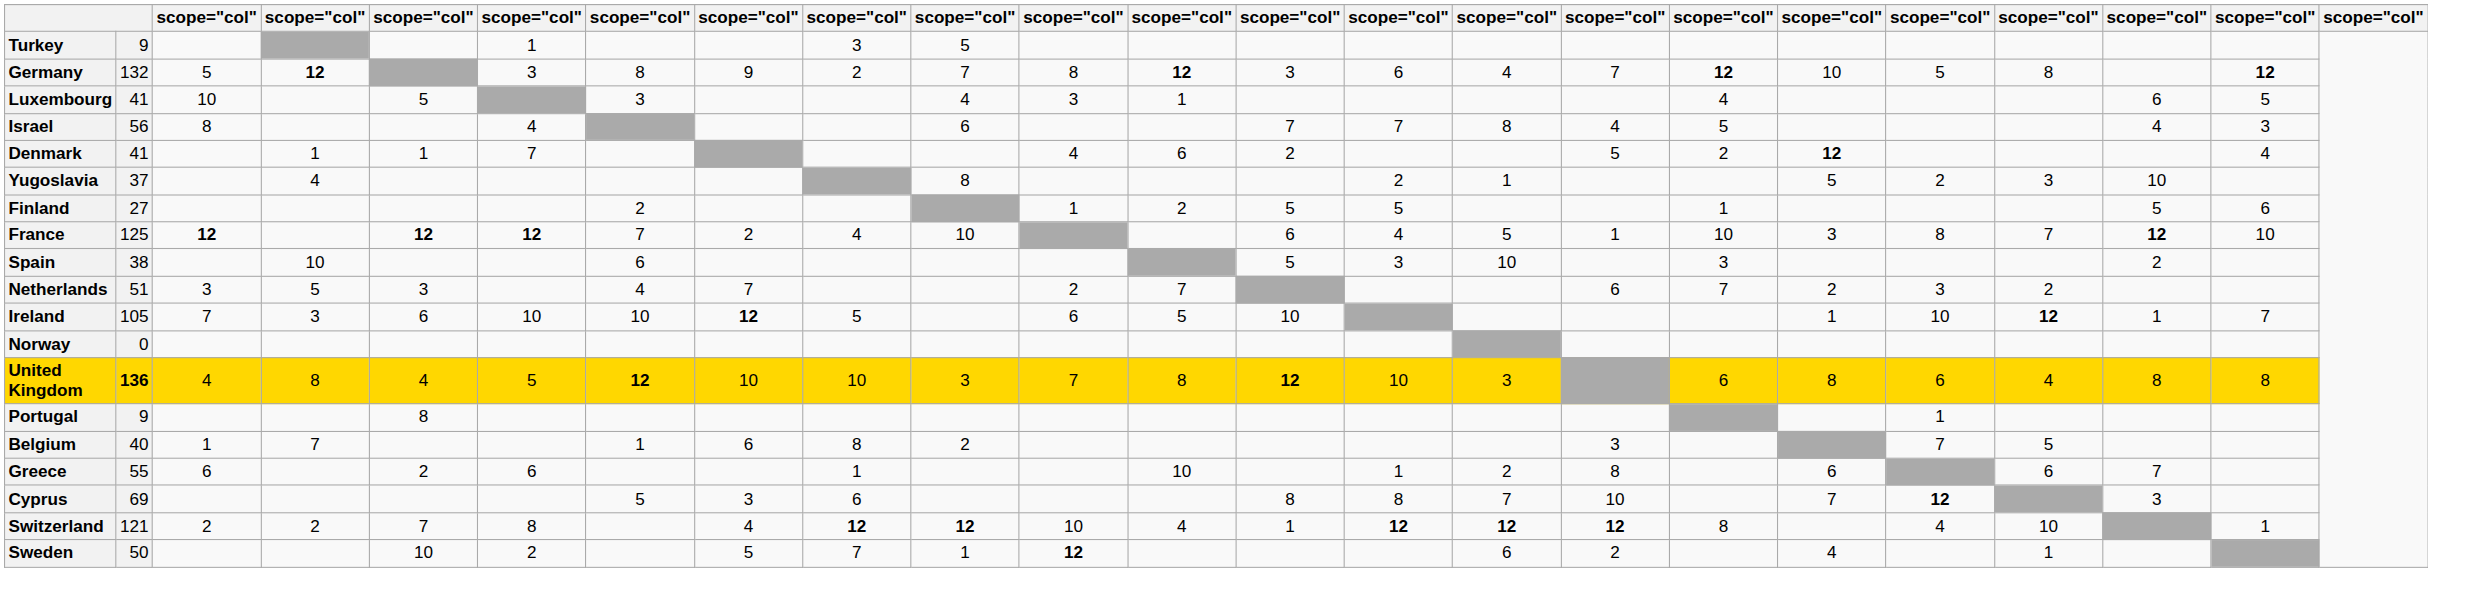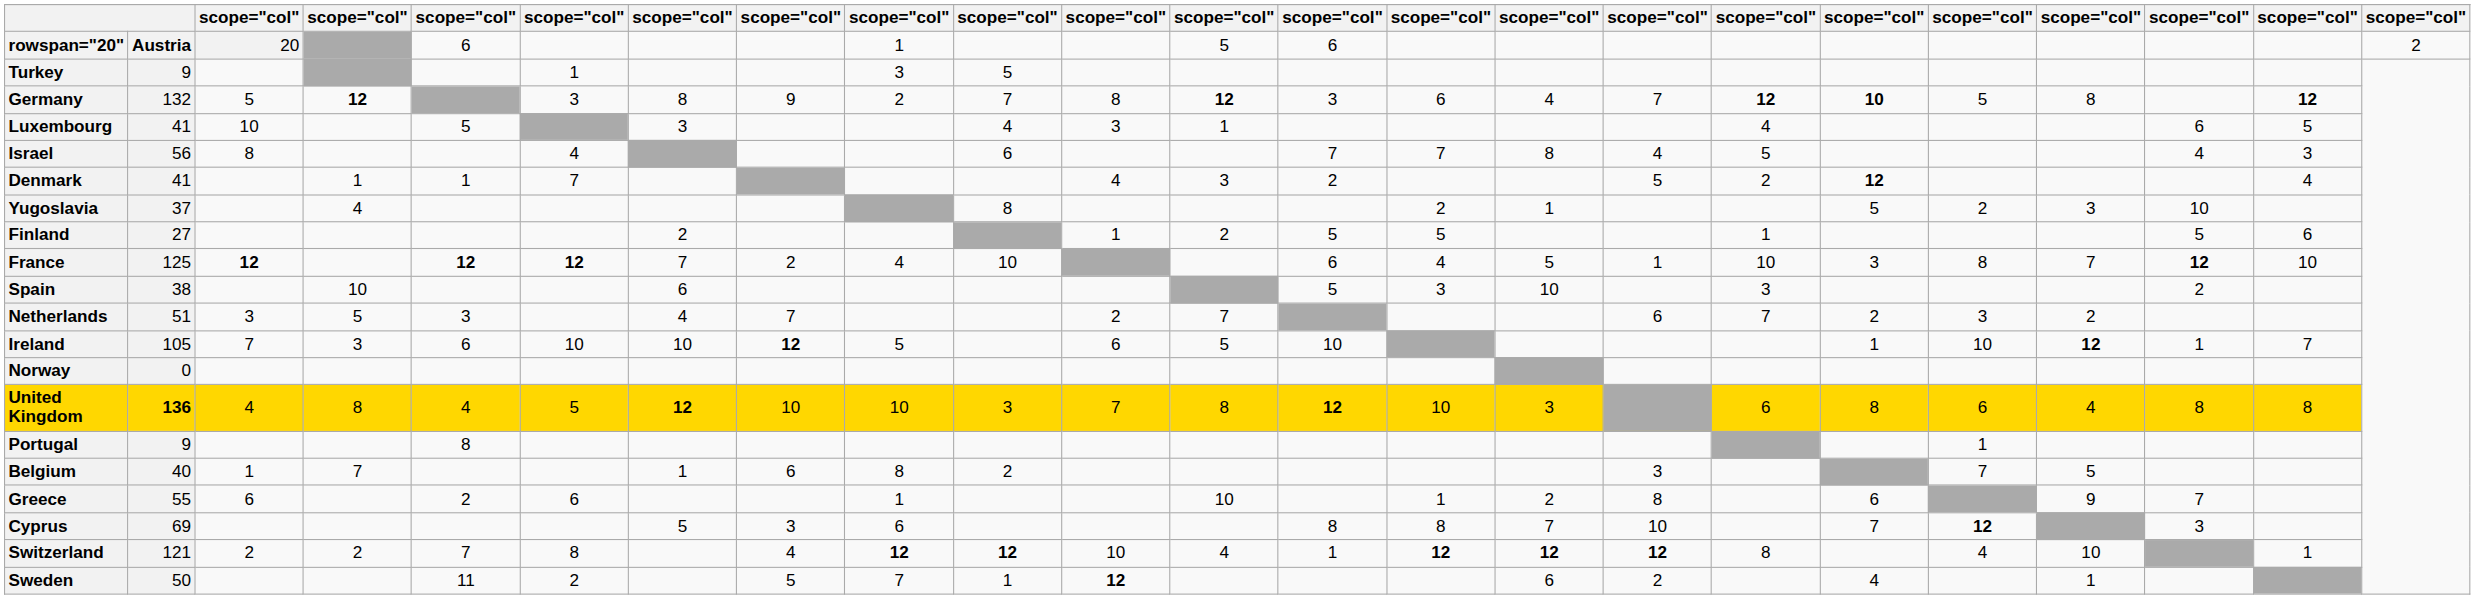+ row: (66, 45)
(1832, 72) normal -> (1874, 99) bold
(1182, 153) 6 -> (1224, 180) 3
(2048, 471) 6 -> (2091, 498) 9
(423, 553) 10 -> (466, 580) 11
